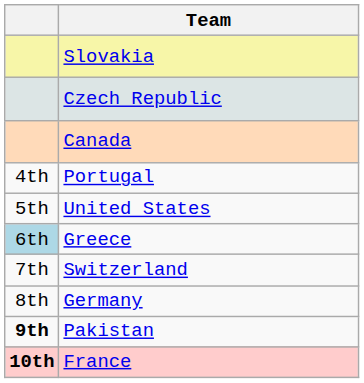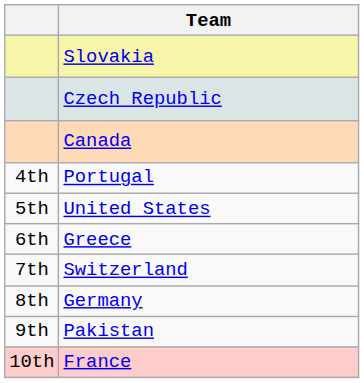(32, 239) lightblue background -> (32, 239) no background
(32, 331) bold -> (32, 331) normal
(32, 362) bold -> (32, 362) normal
